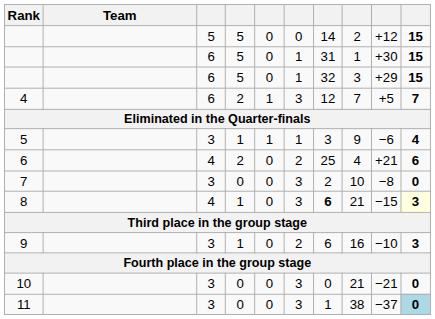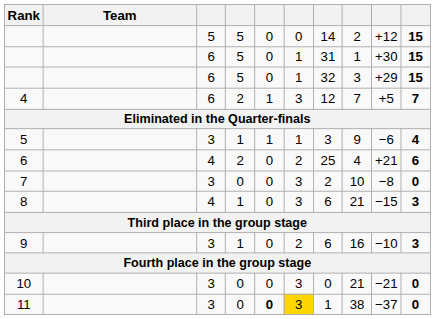(328, 203) bold -> (328, 203) normal
(416, 203) lightyellow background -> (416, 203) no background
(269, 305) normal -> (269, 305) bold
(299, 305) no background -> (299, 305) gold background
(416, 305) lightblue background -> (416, 305) no background
